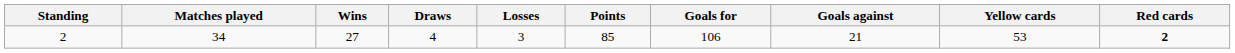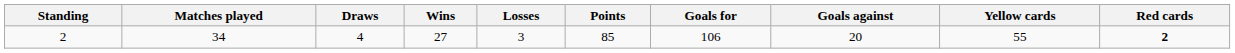columns swapped: (352, 14) <-> (433, 14)
(856, 36) 21 -> (856, 36) 20
(1020, 36) 53 -> (1020, 36) 55
